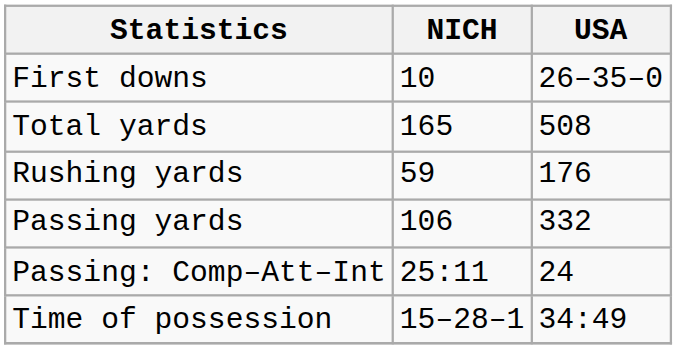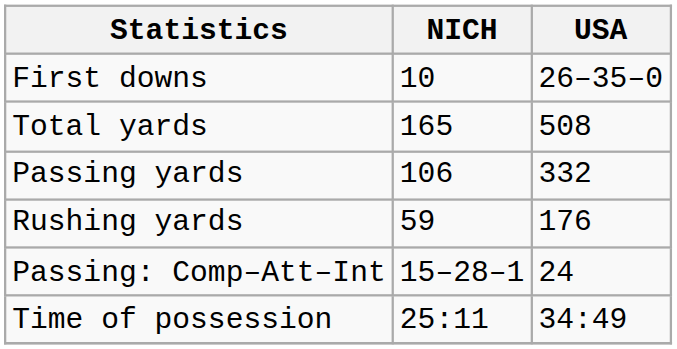rows swapped: (128, 175) <-> (128, 223)
(444, 271) 25:11 -> (462, 271) 15–28–1
(462, 320) 15–28–1 -> (444, 320) 25:11
